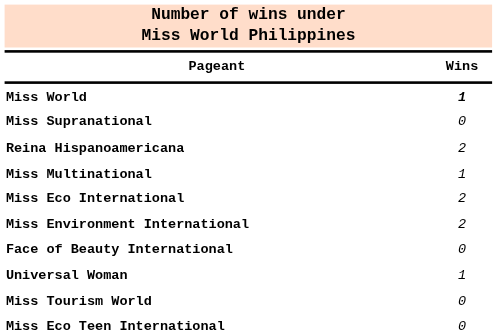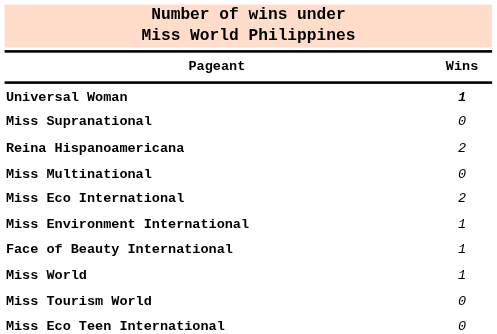(46, 97) Miss World -> (67, 97) Universal Woman
(462, 173) 1 -> (462, 173) 0
(462, 224) 2 -> (462, 224) 1
(462, 249) 0 -> (462, 249) 1
(67, 275) Universal Woman -> (46, 275) Miss World
